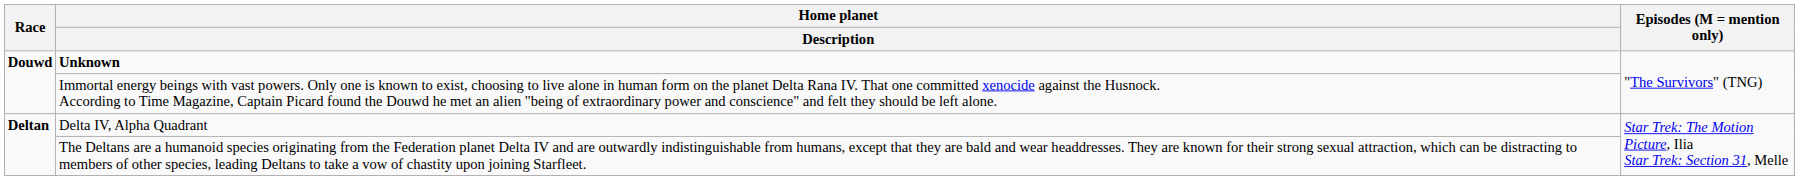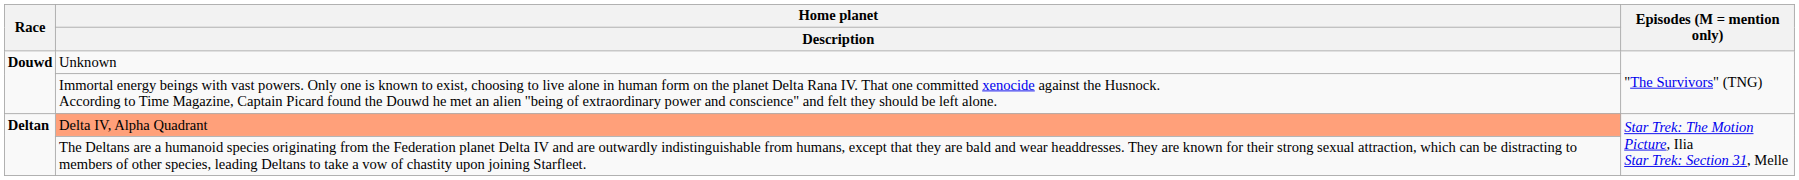(89, 62) bold -> (88, 62) normal
(133, 124) no background -> (133, 124) lightsalmon background
